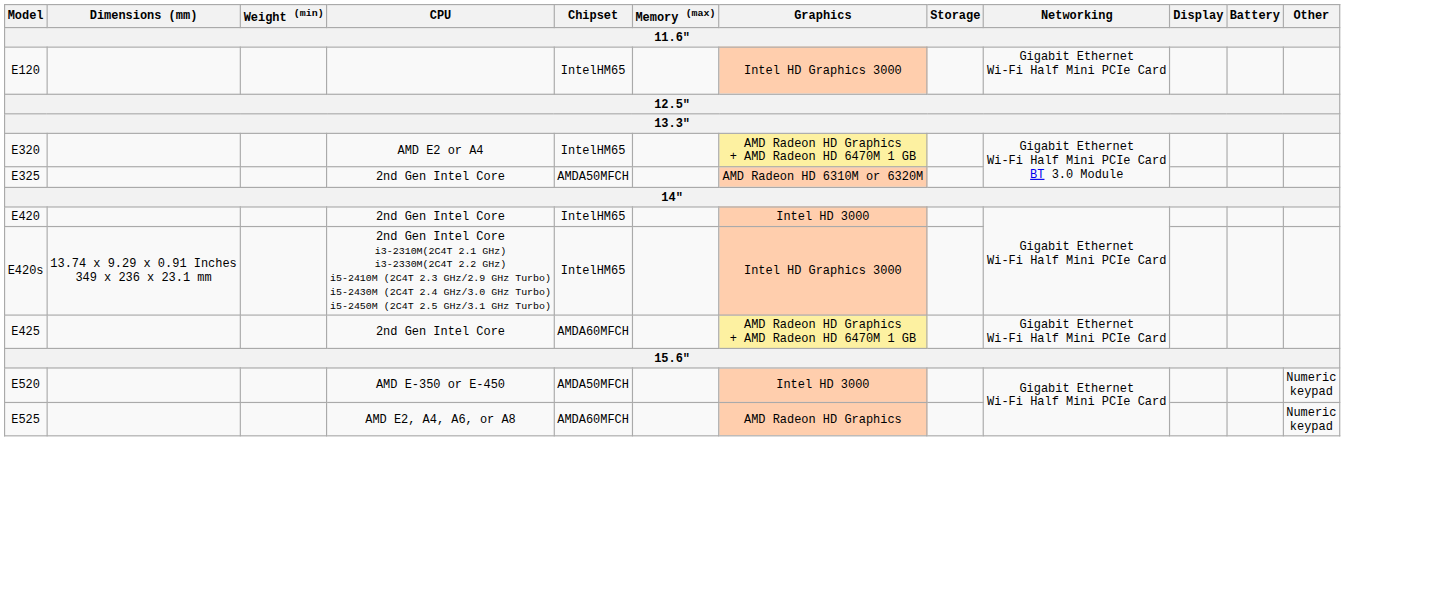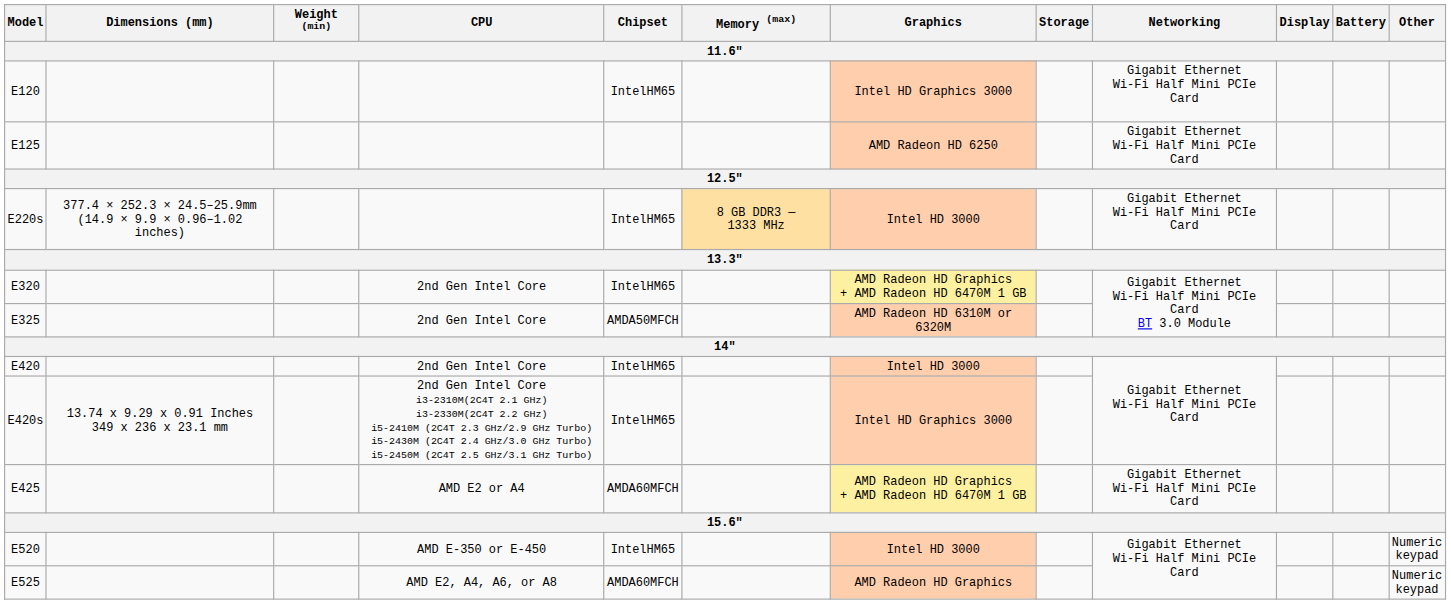+ row: (25, 146)
+ row: (25, 220)
(441, 151) AMD E2 or A4 -> (482, 287) 2nd Gen Intel Core
(440, 332) 2nd Gen Intel Core -> (482, 489) AMD E2 or A4
(593, 386) AMDA50MFCH -> (643, 549) IntelHM65
